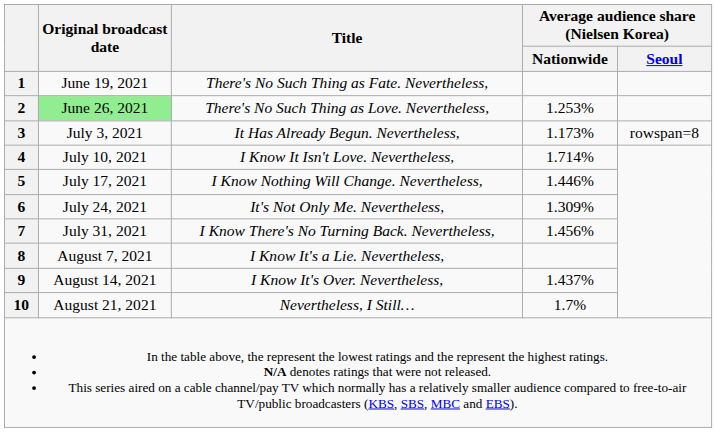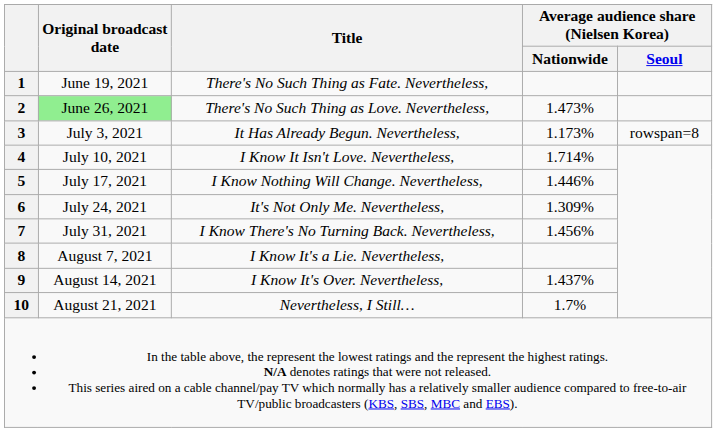(570, 108) 1.253% -> (570, 108) 1.473%
